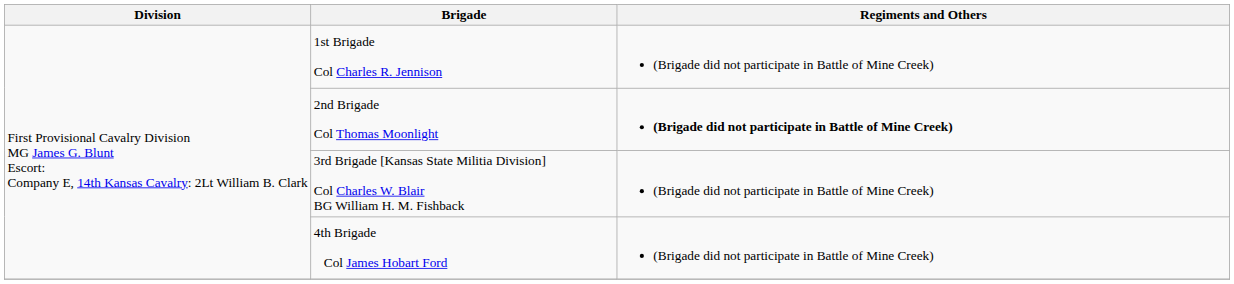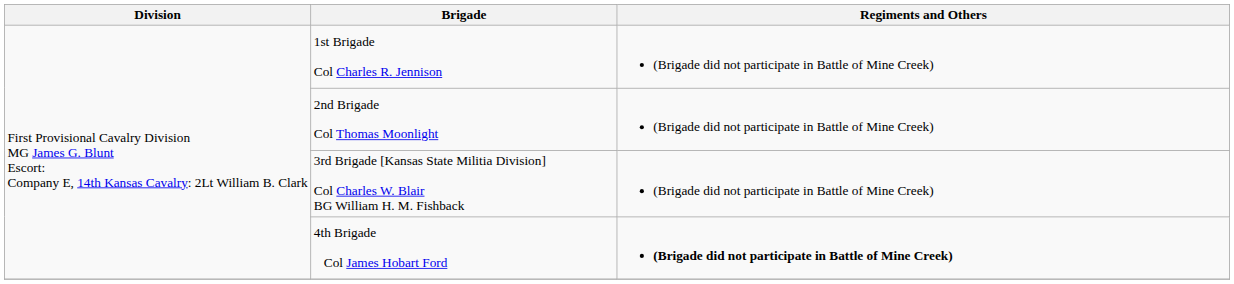(923, 127) bold -> (923, 127) normal
(923, 255) normal -> (923, 255) bold
